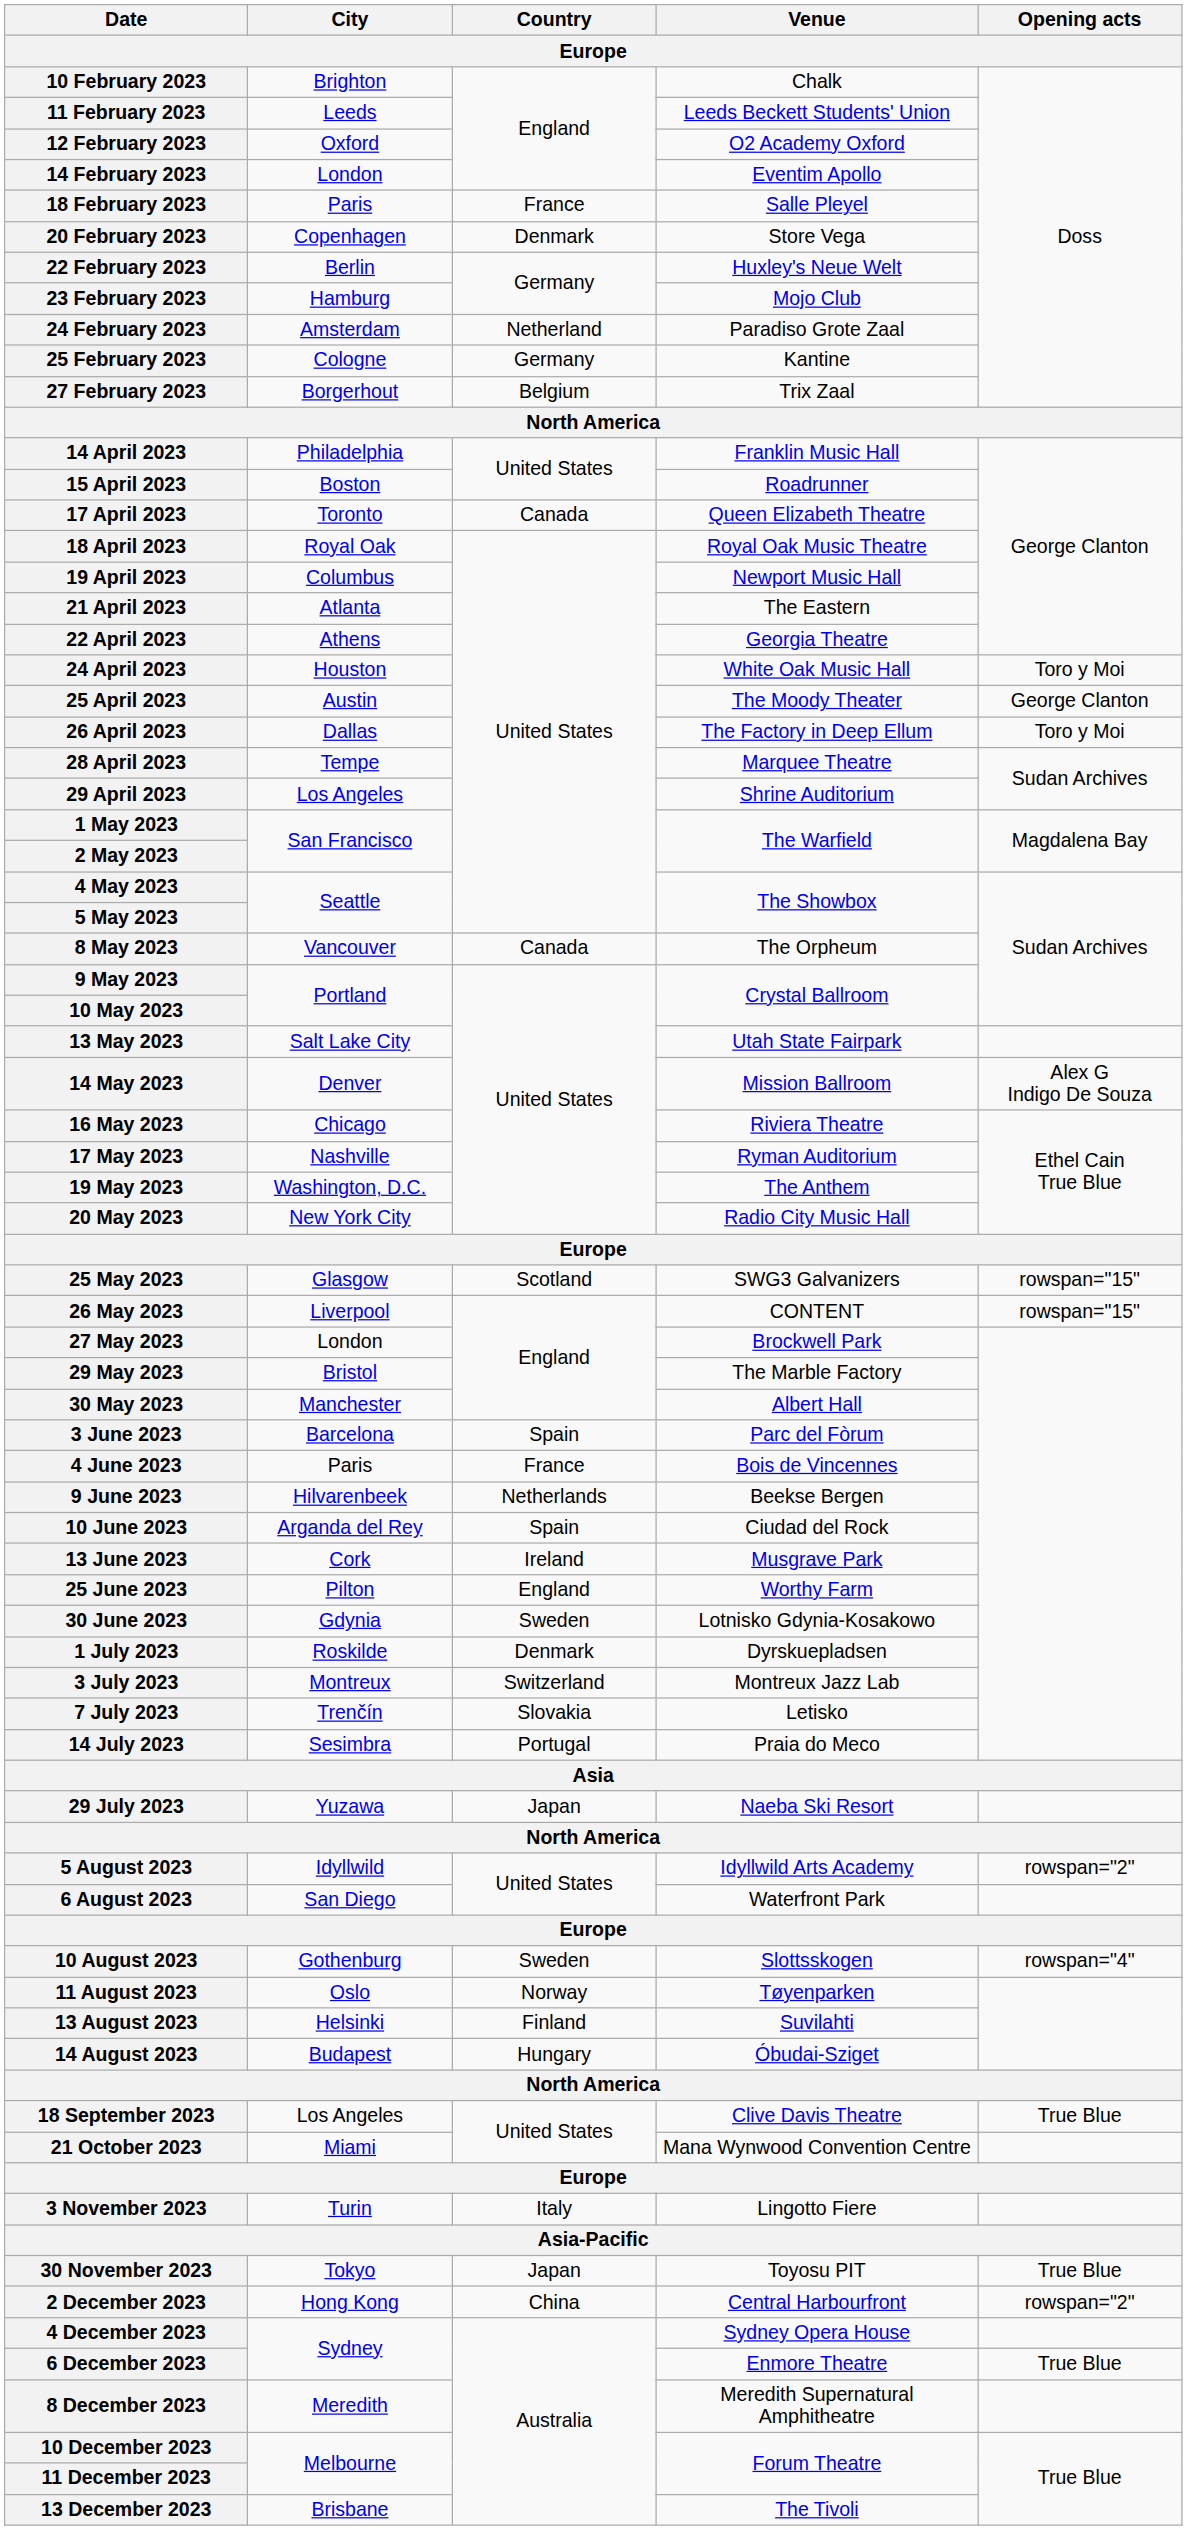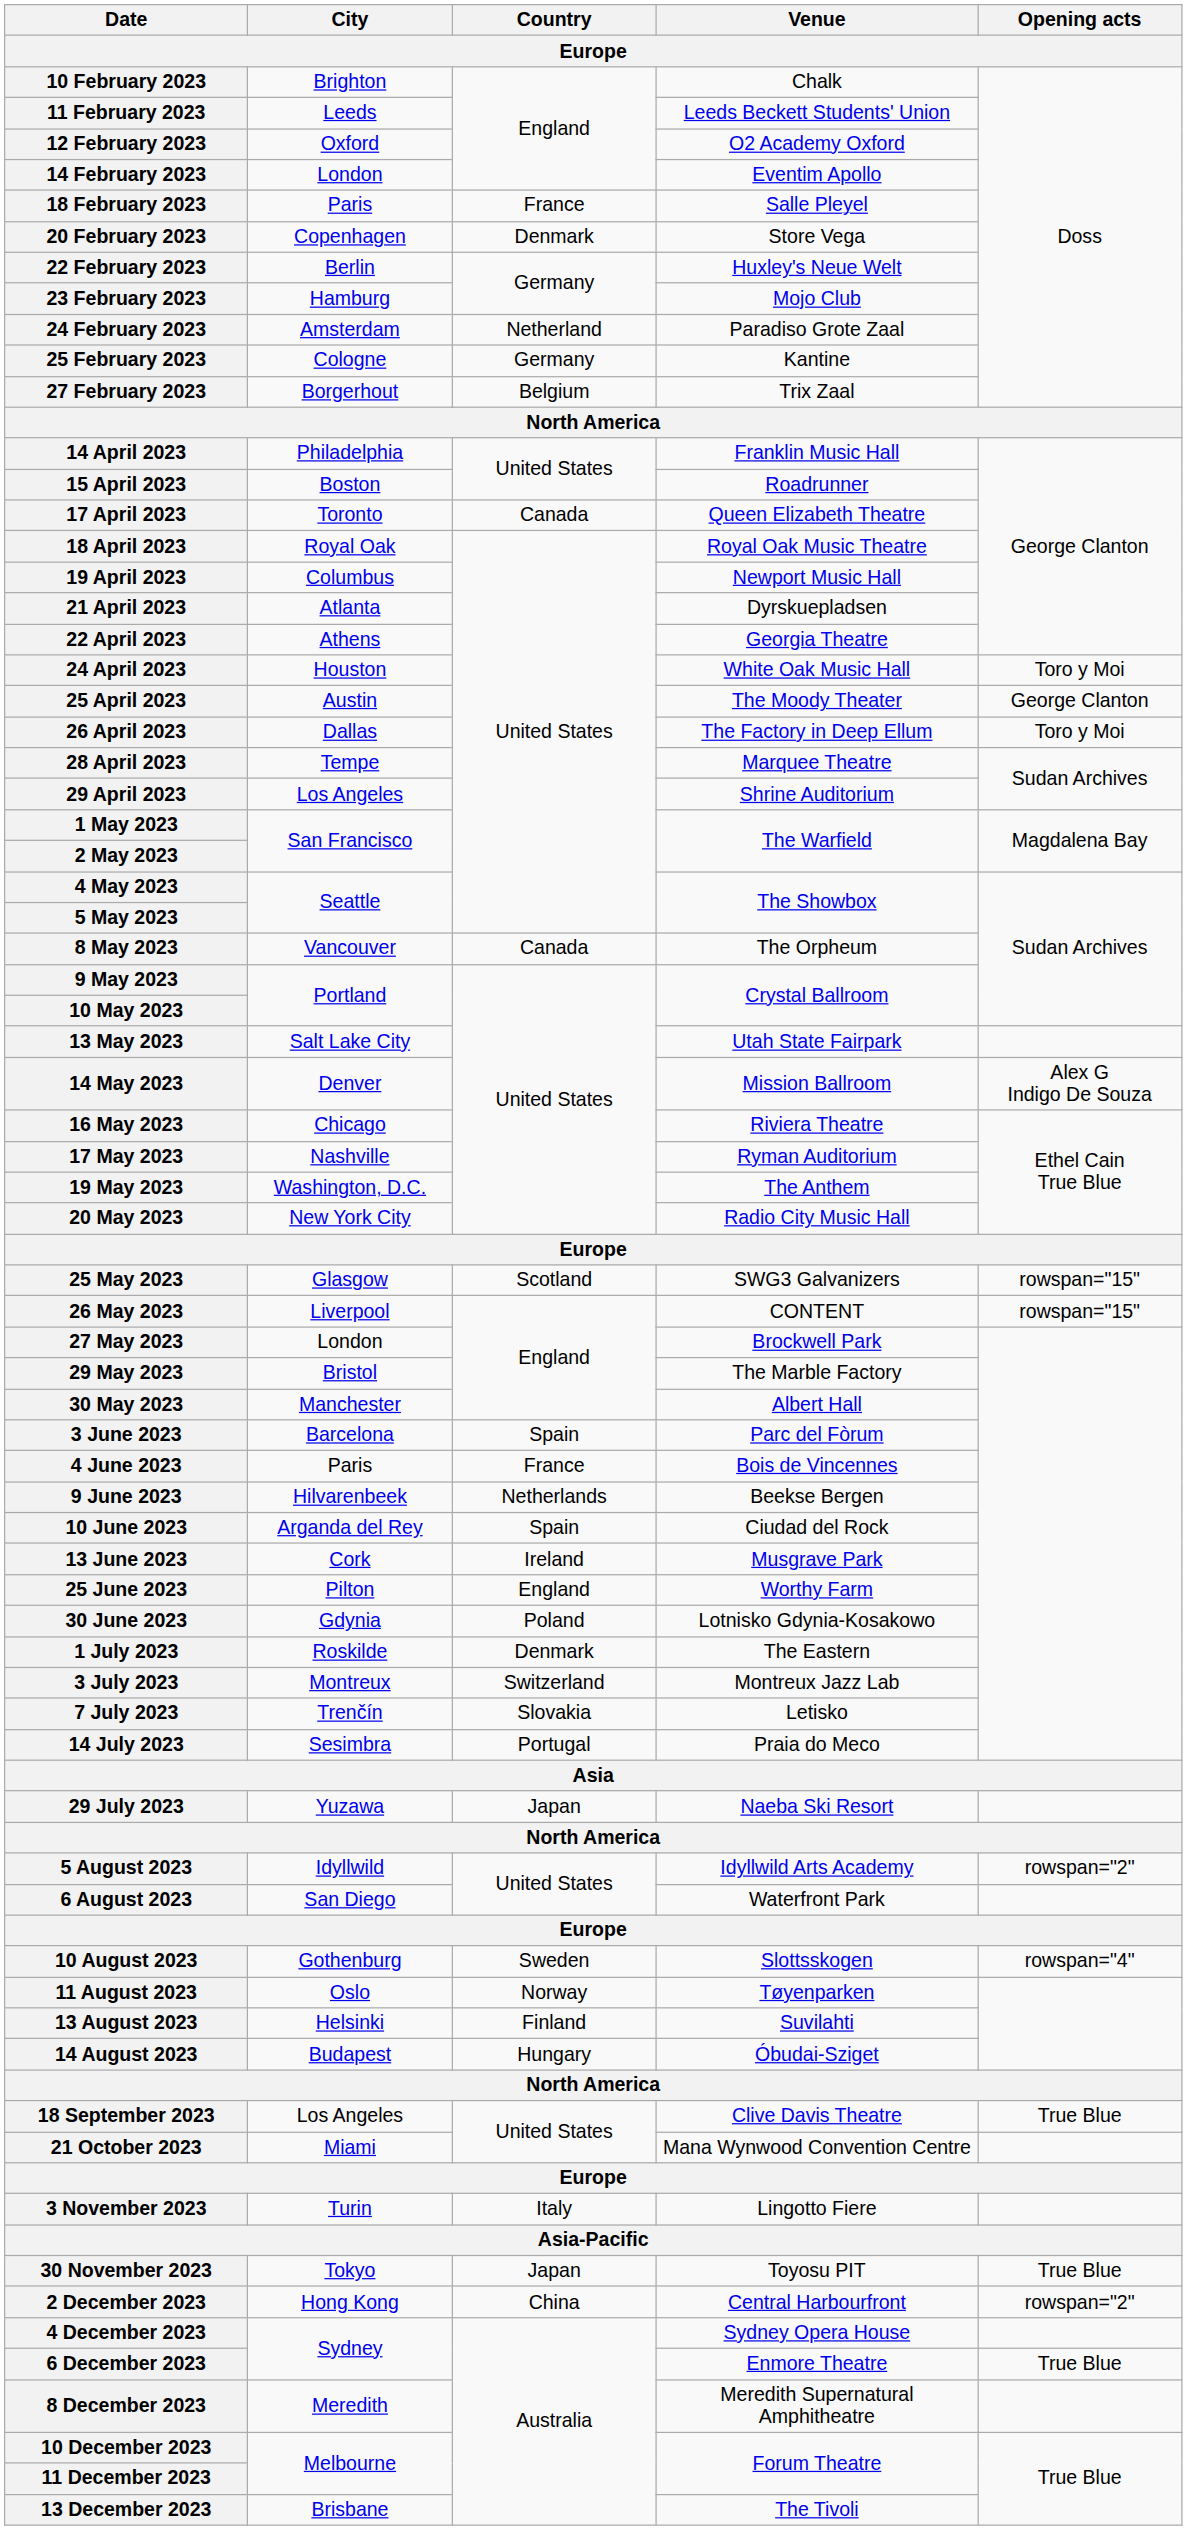(817, 608) The Eastern -> (817, 608) Dyrskuepladsen
(554, 1620) Sweden -> (554, 1620) Poland
(817, 1651) Dyrskuepladsen -> (817, 1651) The Eastern
